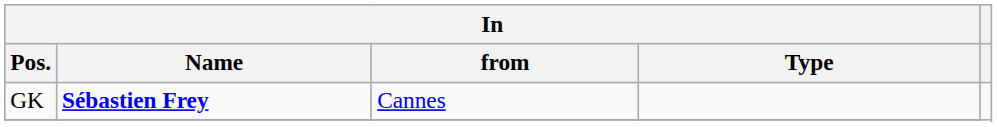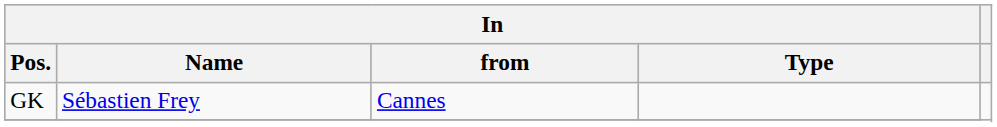(135, 101) bold -> (131, 101) normal
